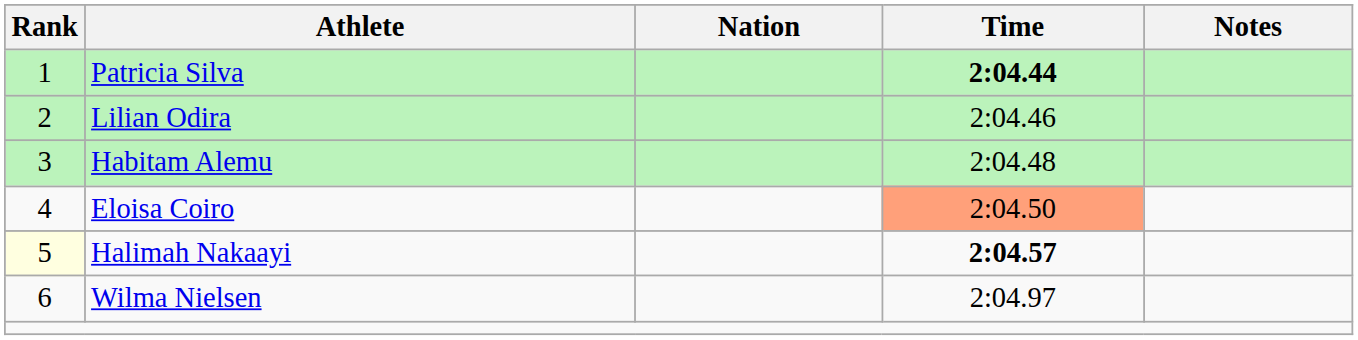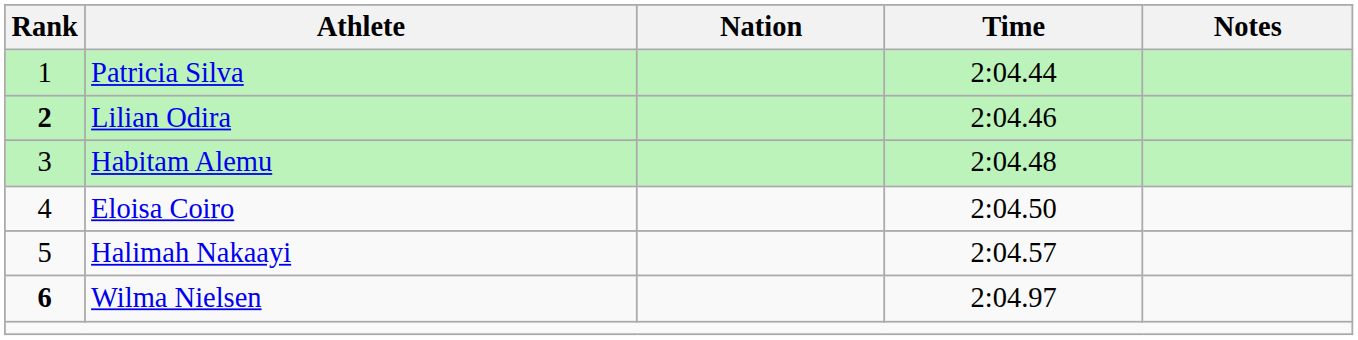(1013, 72) bold -> (1014, 72) normal
(45, 117) normal -> (45, 117) bold
(1013, 207) lightsalmon background -> (1014, 207) no background
(45, 252) lightyellow background -> (45, 252) no background
(1013, 252) bold -> (1014, 252) normal
(45, 298) normal -> (45, 298) bold
